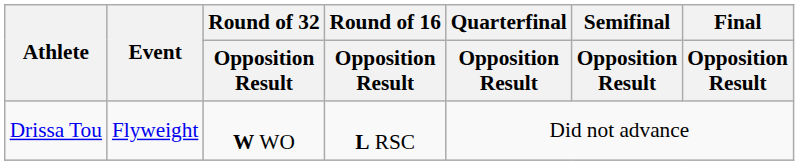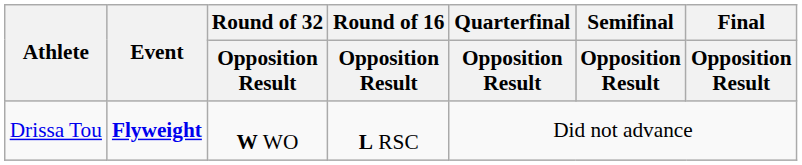(155, 130) normal -> (157, 130) bold
